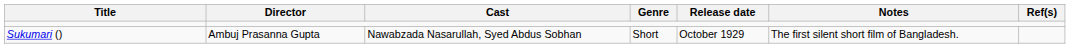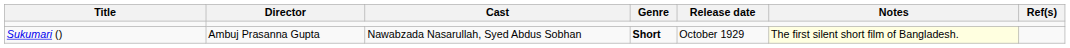(645, 34) normal -> (647, 34) bold
(865, 34) no background -> (865, 34) lightyellow background
